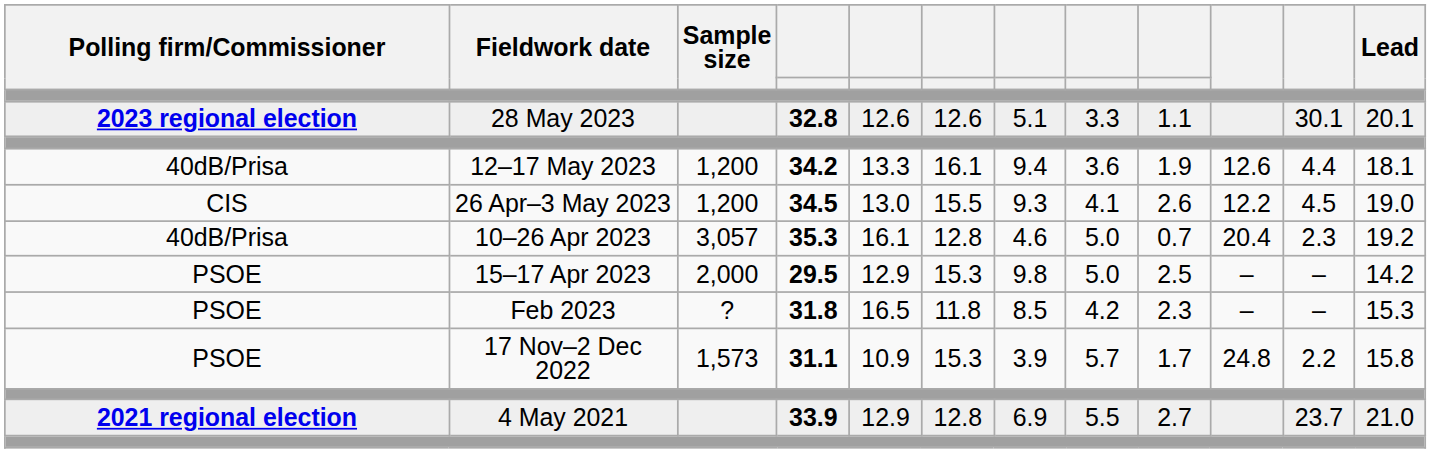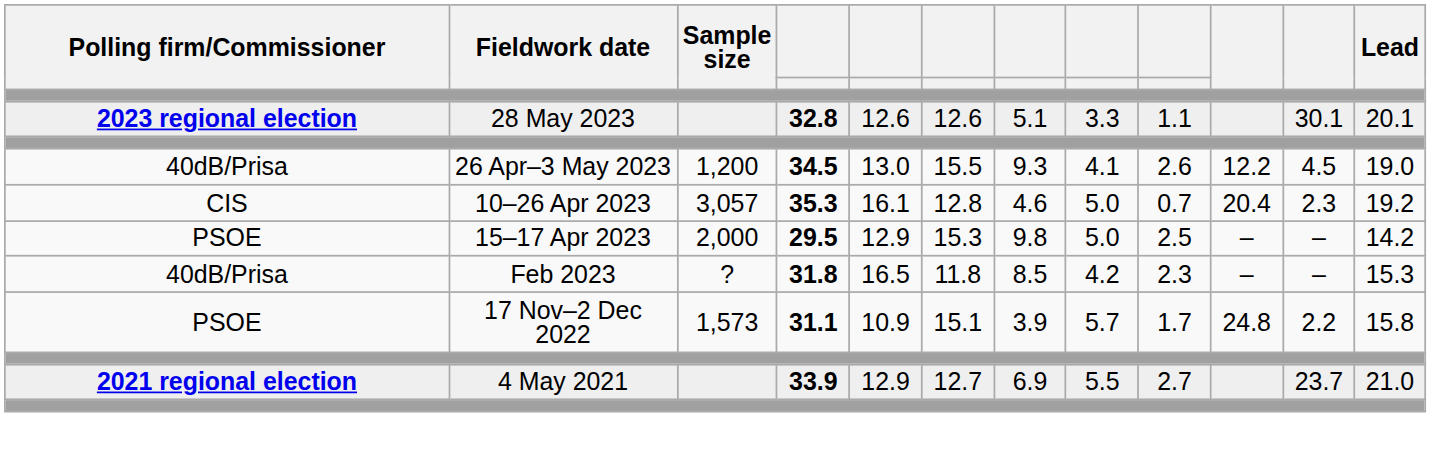- row: (563, 167)
(227, 203) CIS -> (227, 167) 40dB/Prisa
(227, 239) 40dB/Prisa -> (227, 203) CIS
(227, 310) PSOE -> (227, 274) 40dB/Prisa
(958, 358) 15.3 -> (958, 322) 15.1
(958, 418) 12.8 -> (958, 382) 12.7
